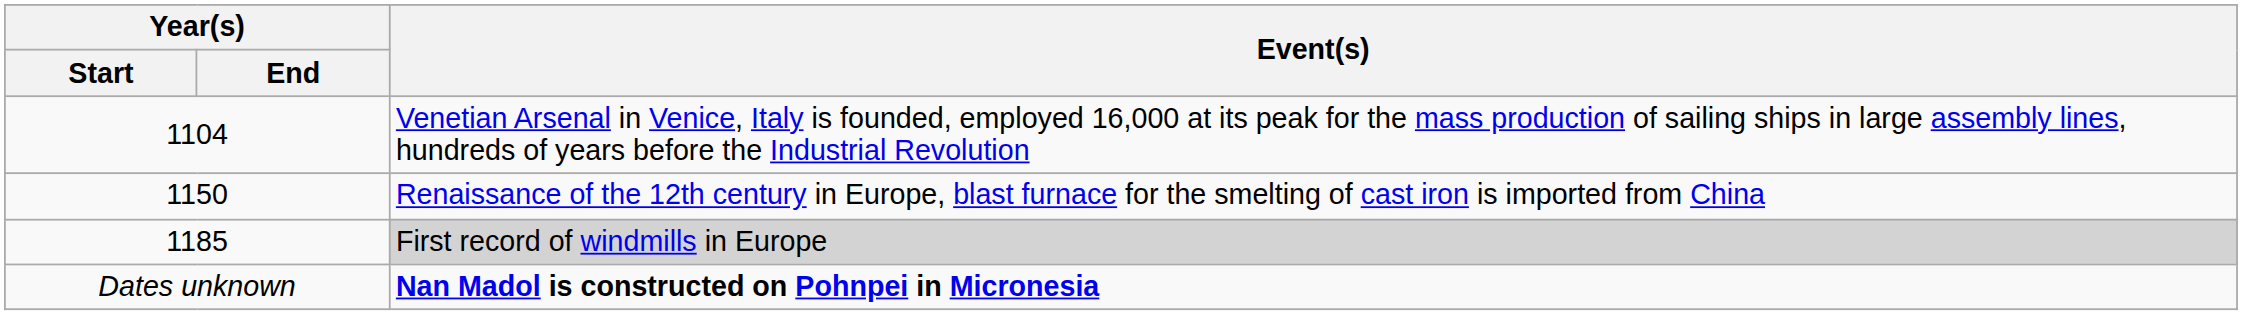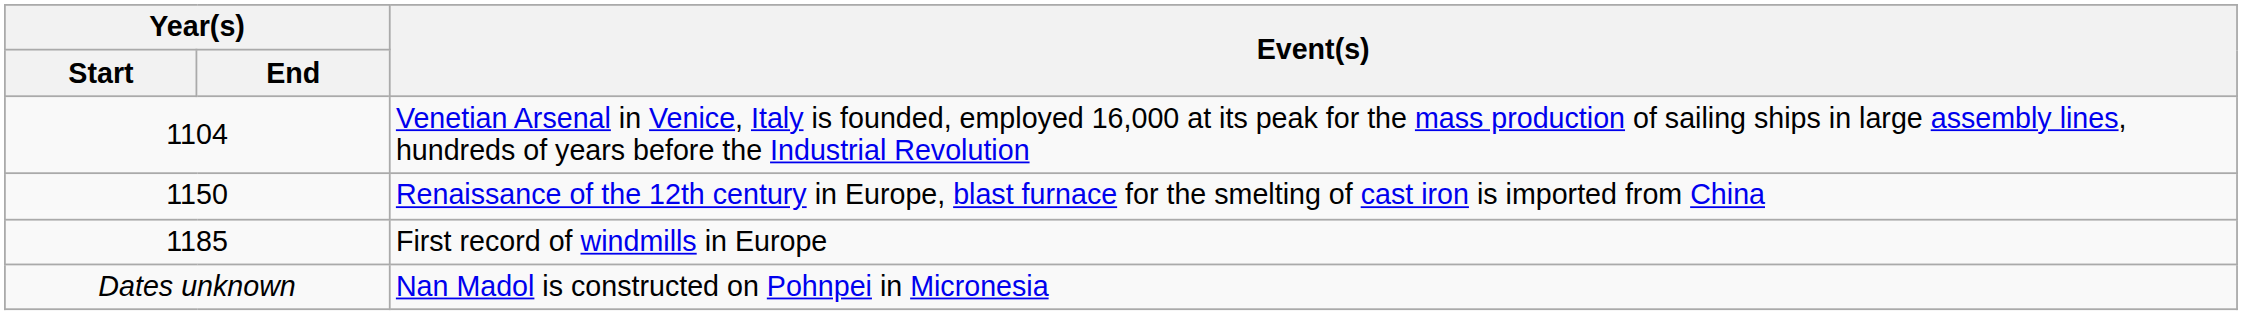(612, 241) lightgrey background -> (612, 241) no background
(748, 286) bold -> (722, 286) normal
